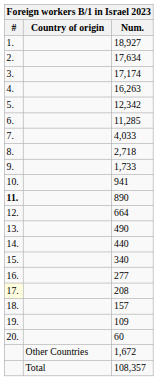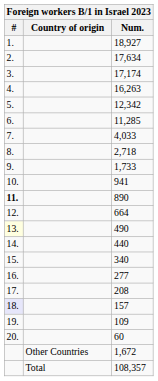(13, 228) no background -> (13, 228) lightyellow background
(13, 290) lightyellow background -> (13, 290) no background
(13, 306) no background -> (13, 306) lavender background
